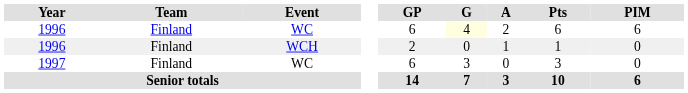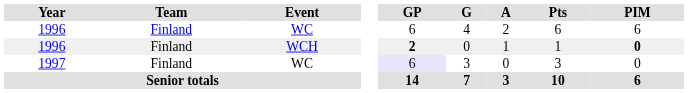(467, 29) lightyellow background -> (467, 29) no background
(412, 46) normal -> (412, 46) bold
(637, 46) normal -> (637, 46) bold
(412, 63) no background -> (412, 63) lavender background
